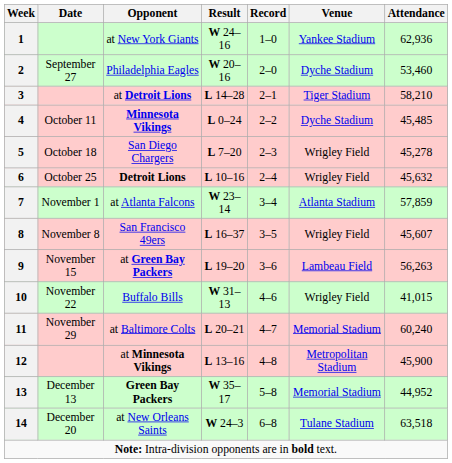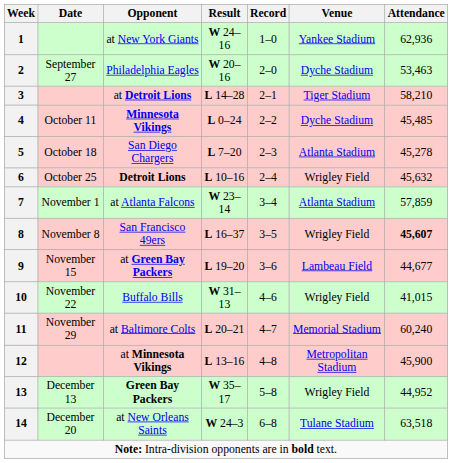(416, 70) 53,460 -> (416, 70) 53,463
(337, 152) Wrigley Field -> (337, 152) Atlanta Stadium
(416, 234) normal -> (416, 234) bold
(416, 265) 56,263 -> (416, 265) 44,677
(337, 392) Memorial Stadium -> (337, 392) Wrigley Field
